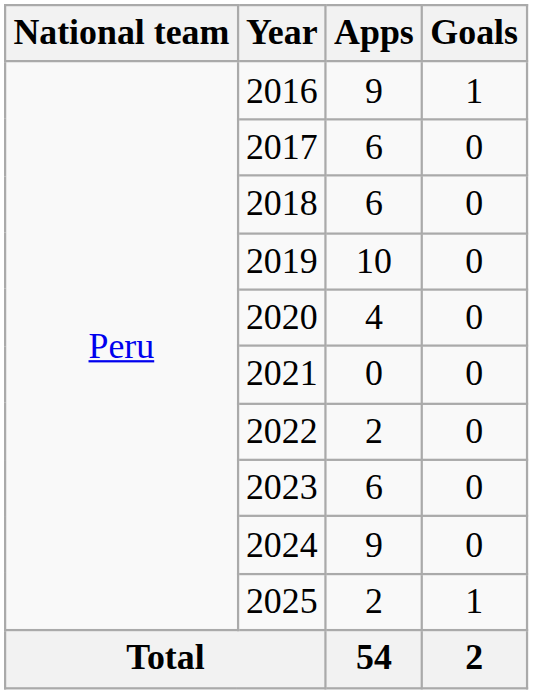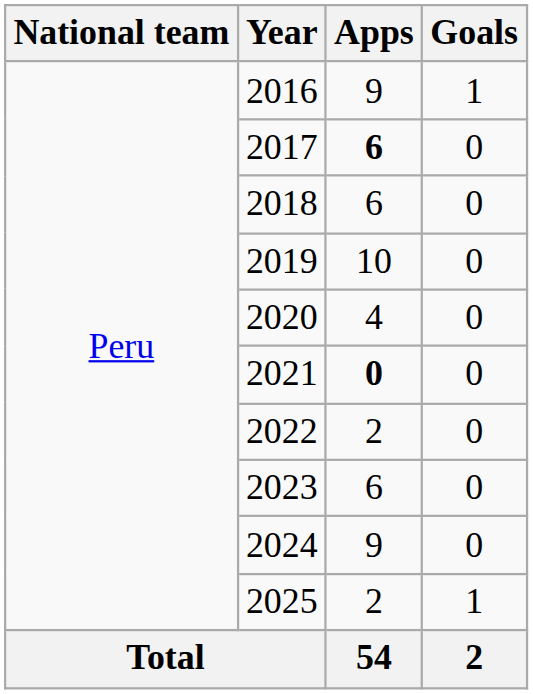(374, 146) normal -> (374, 146) bold
(374, 373) normal -> (374, 373) bold
